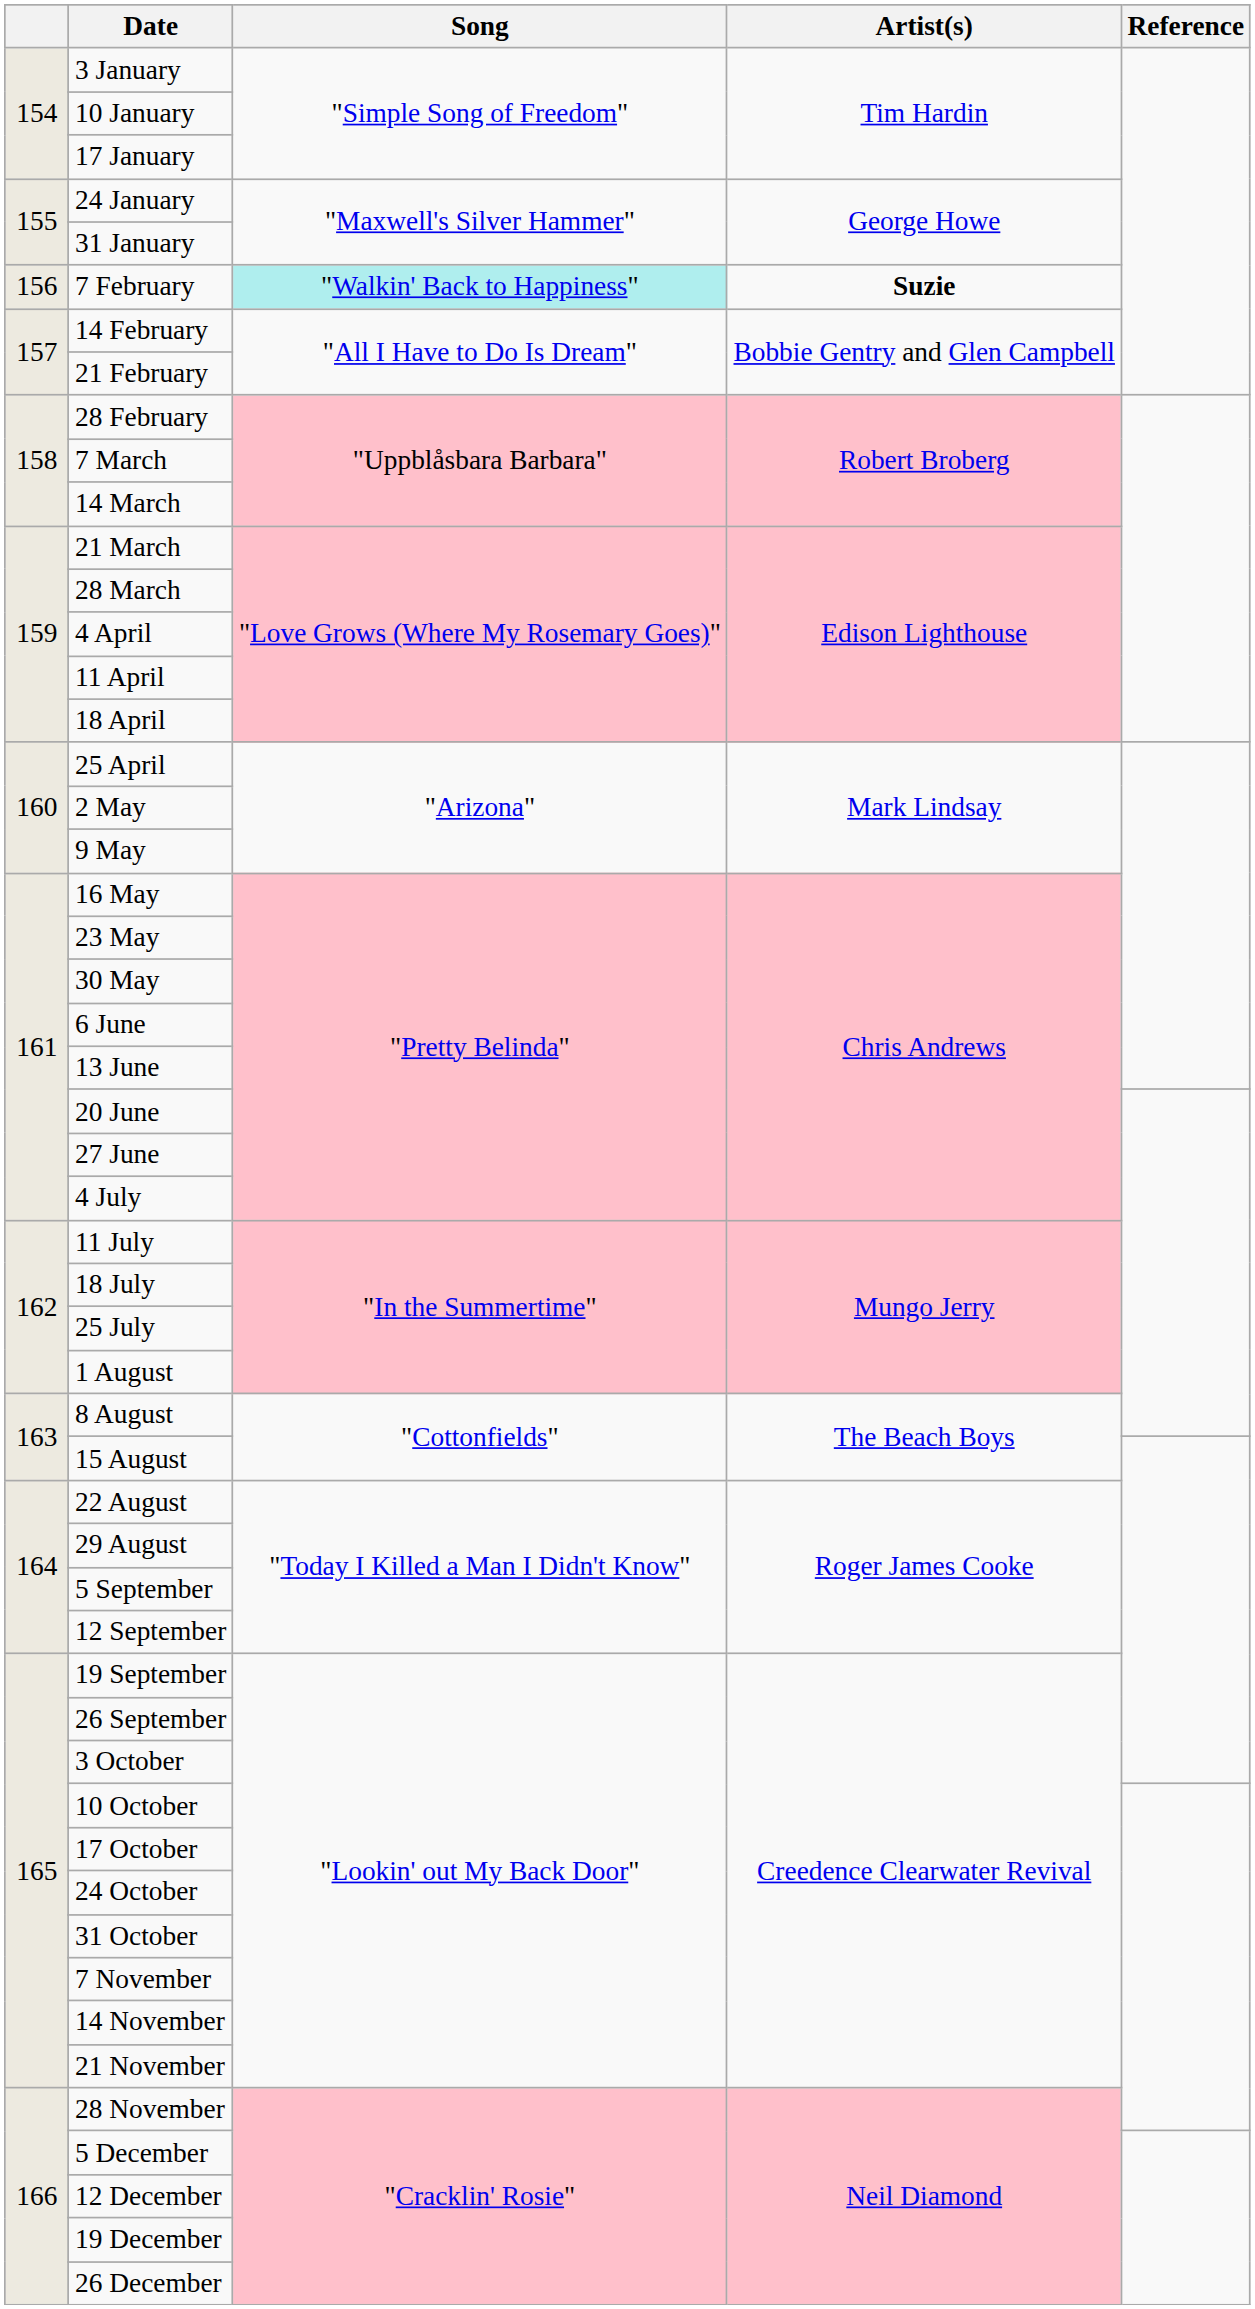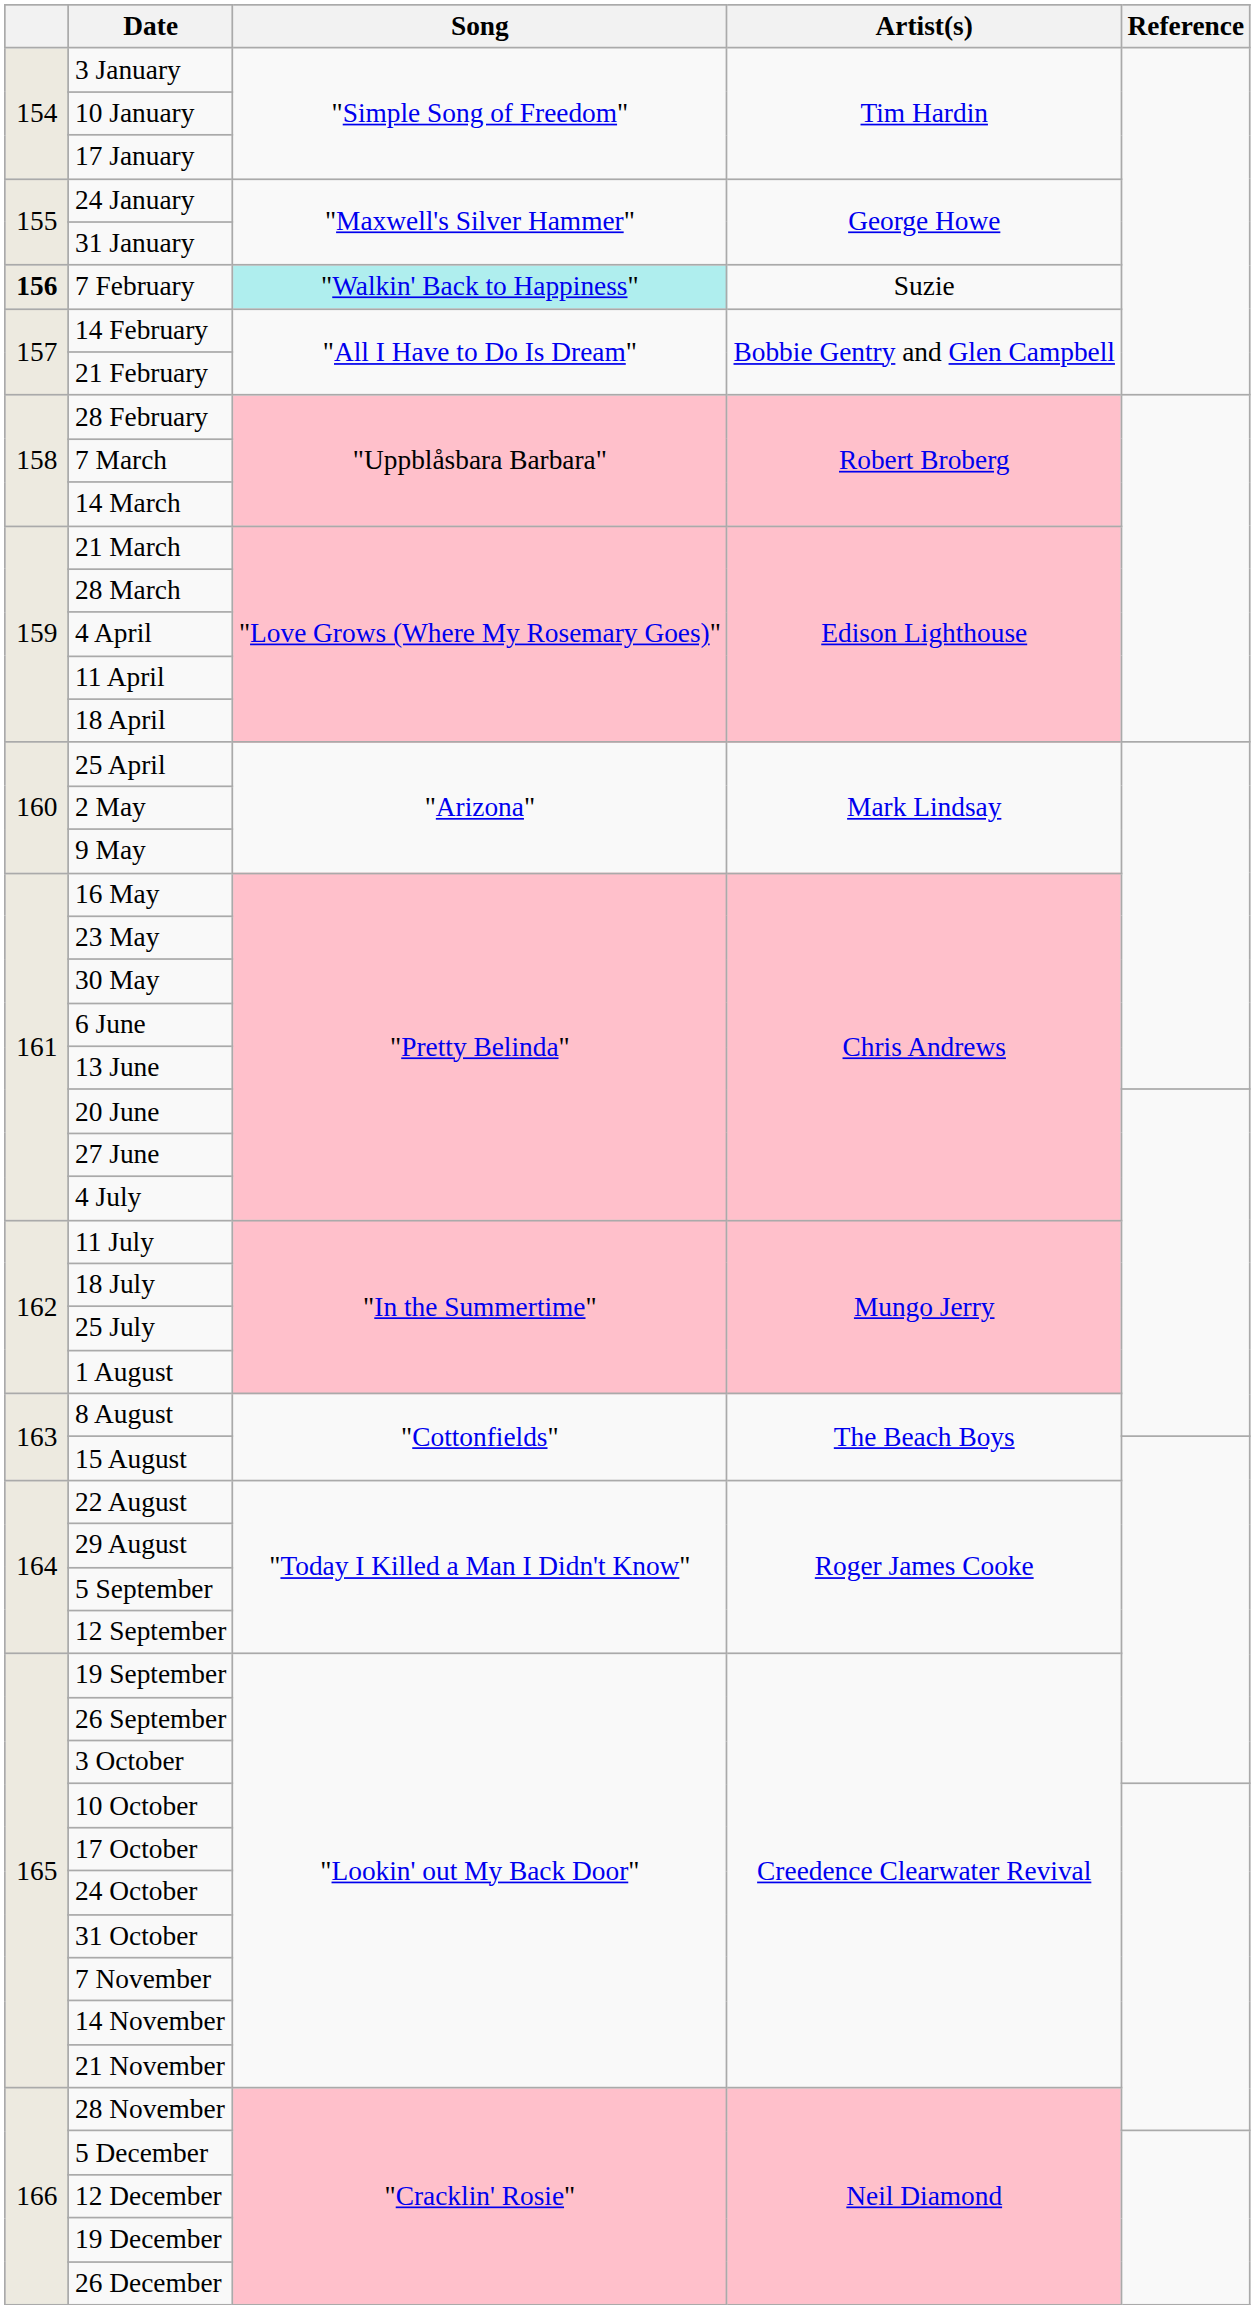(37, 286) normal -> (37, 286) bold
(924, 286) bold -> (924, 286) normal
